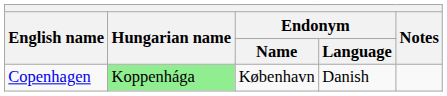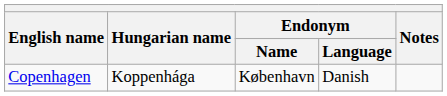(153, 77) lightgreen background -> (153, 77) no background
